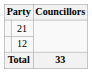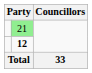(22, 28) no background -> (22, 28) lightgreen background
(22, 44) normal -> (22, 44) bold
